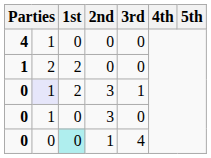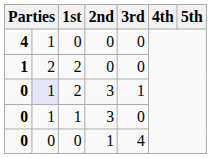(78, 116) 0 -> (78, 116) 1
(78, 141) paleturquoise background -> (78, 141) no background
